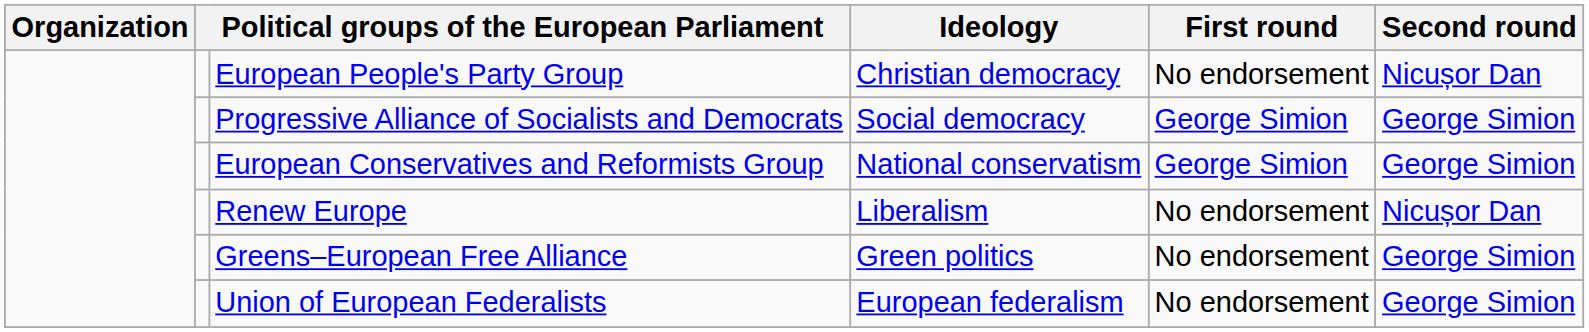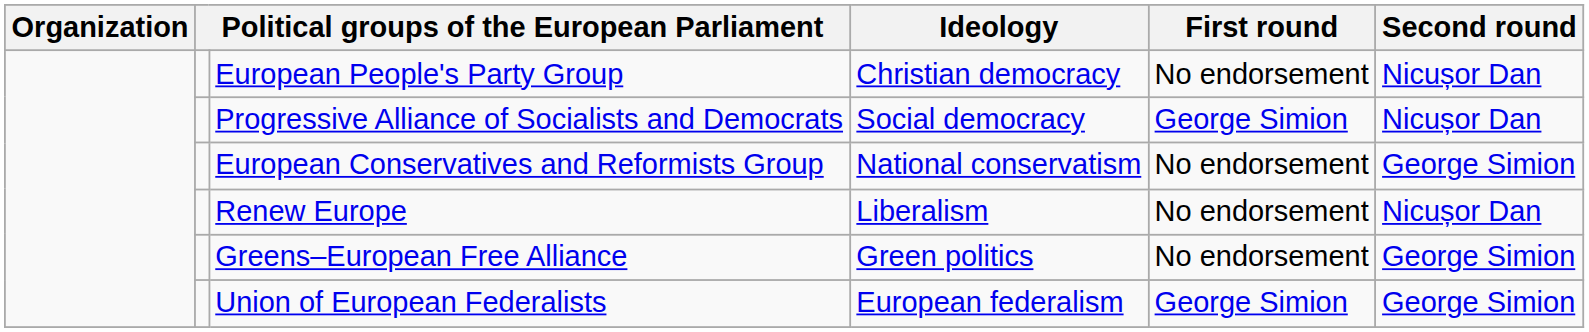(1479, 119) George Simion -> (1462, 119) Nicușor Dan
(1251, 165) George Simion -> (1262, 165) No endorsement
(1262, 303) No endorsement -> (1251, 303) George Simion
